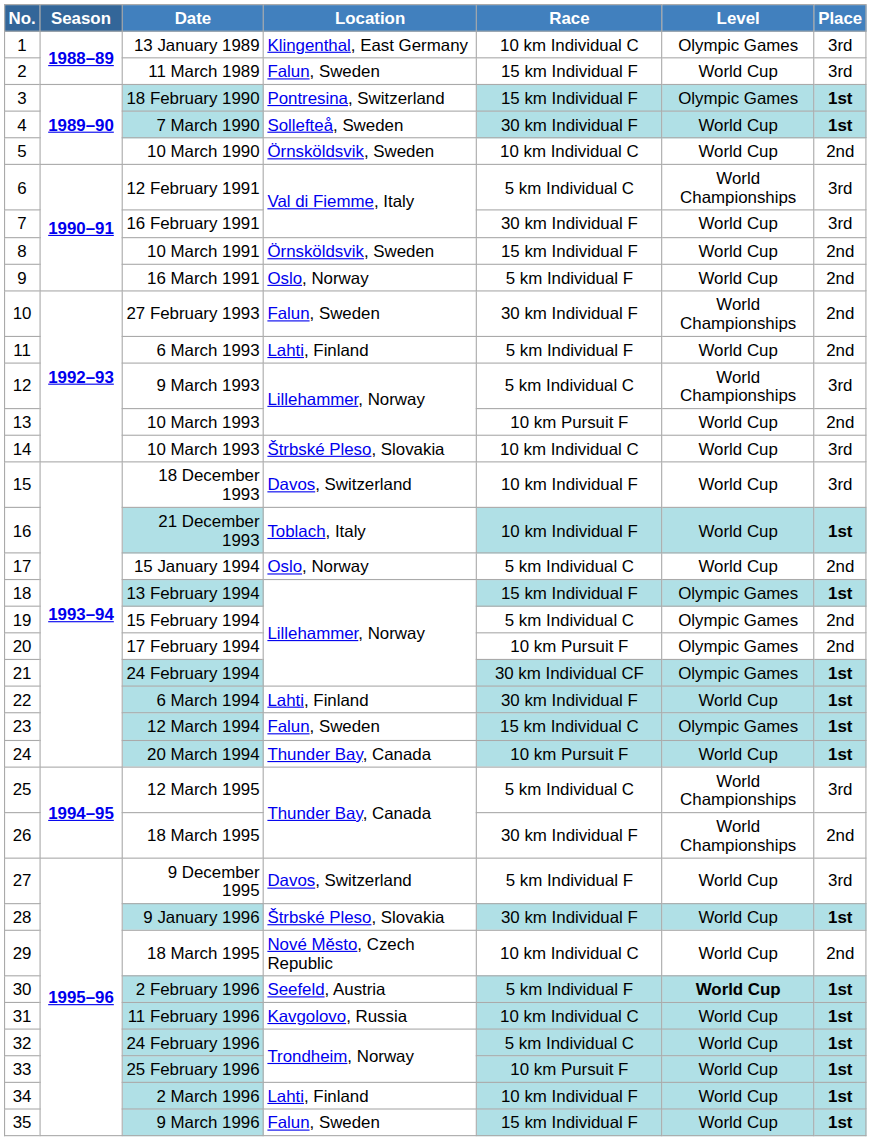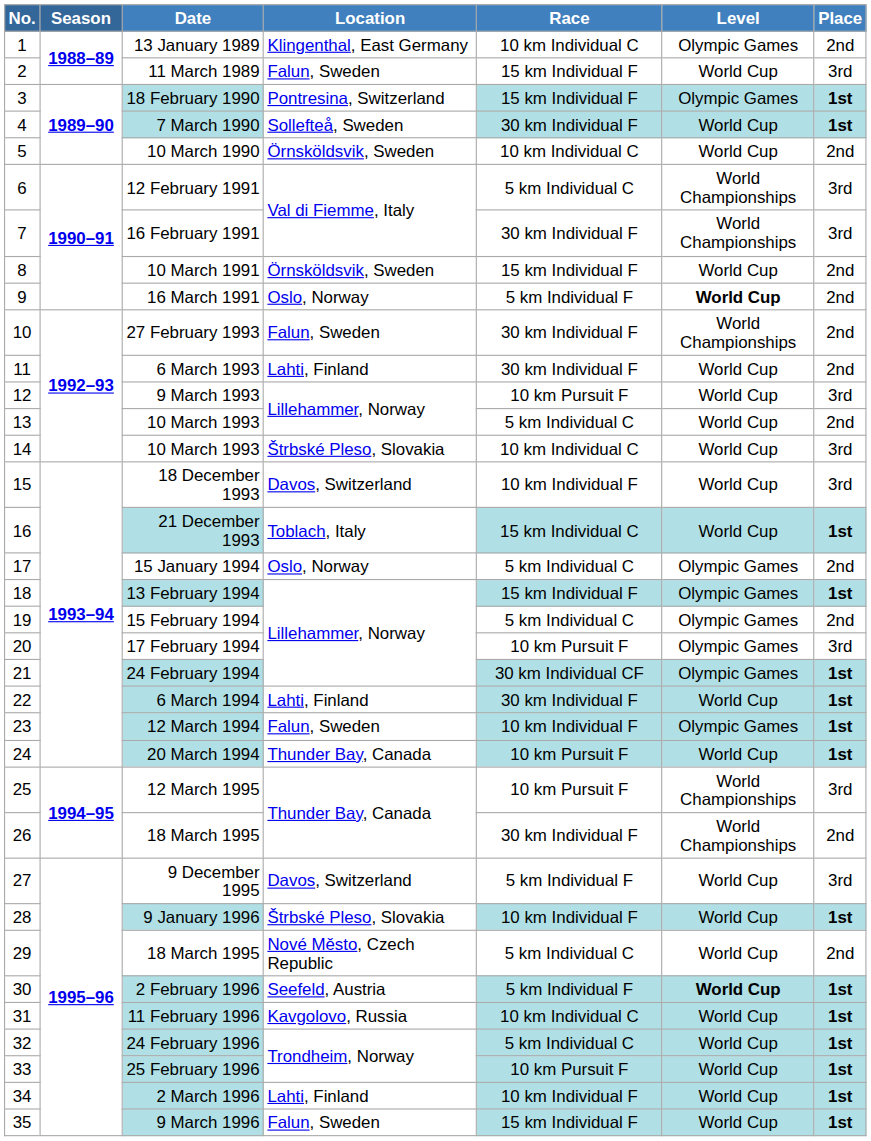(840, 45) 3rd -> (840, 45) 2nd
(738, 224) World Cup -> (738, 233) World Championships
(738, 277) normal -> (738, 296) bold
(569, 350) 5 km Individual F -> (569, 369) 30 km Individual F
(569, 386) 5 km Individual C -> (569, 395) 10 km Pursuit F
(738, 386) World Championships -> (738, 395) World Cup
(569, 422) 10 km Pursuit F -> (569, 422) 5 km Individual C
(569, 530) 10 km Individual F -> (569, 530) 15 km Individual C
(738, 567) World Cup -> (738, 567) Olympic Games
(840, 647) 2nd -> (840, 647) 3rd
(569, 727) 15 km Individual C -> (569, 727) 10 km Individual F
(569, 790) 5 km Individual C -> (569, 790) 10 km Pursuit F
(569, 917) 30 km Individual F -> (569, 917) 10 km Individual F
(569, 953) 10 km Individual C -> (569, 953) 5 km Individual C
